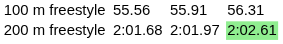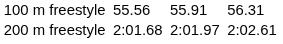(252, 30) lightgreen background -> (252, 30) no background
